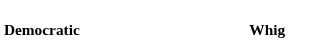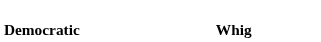columns swapped: (187, 9) <-> (267, 9)
